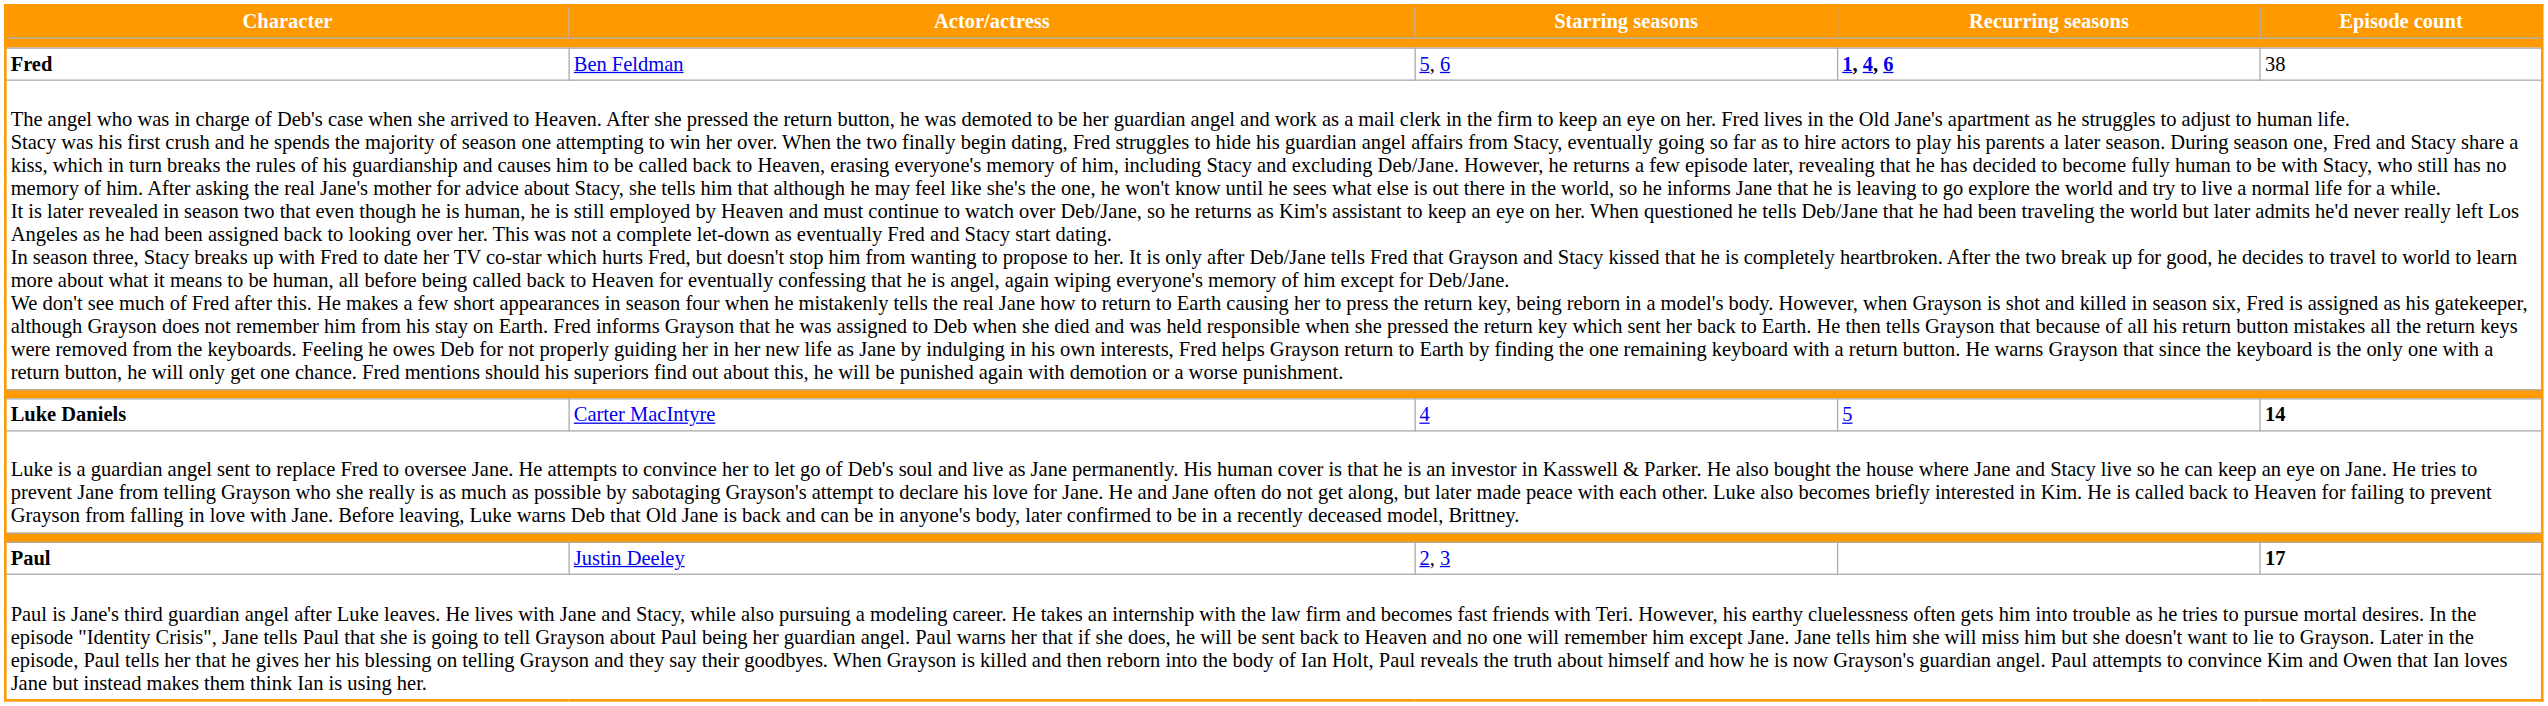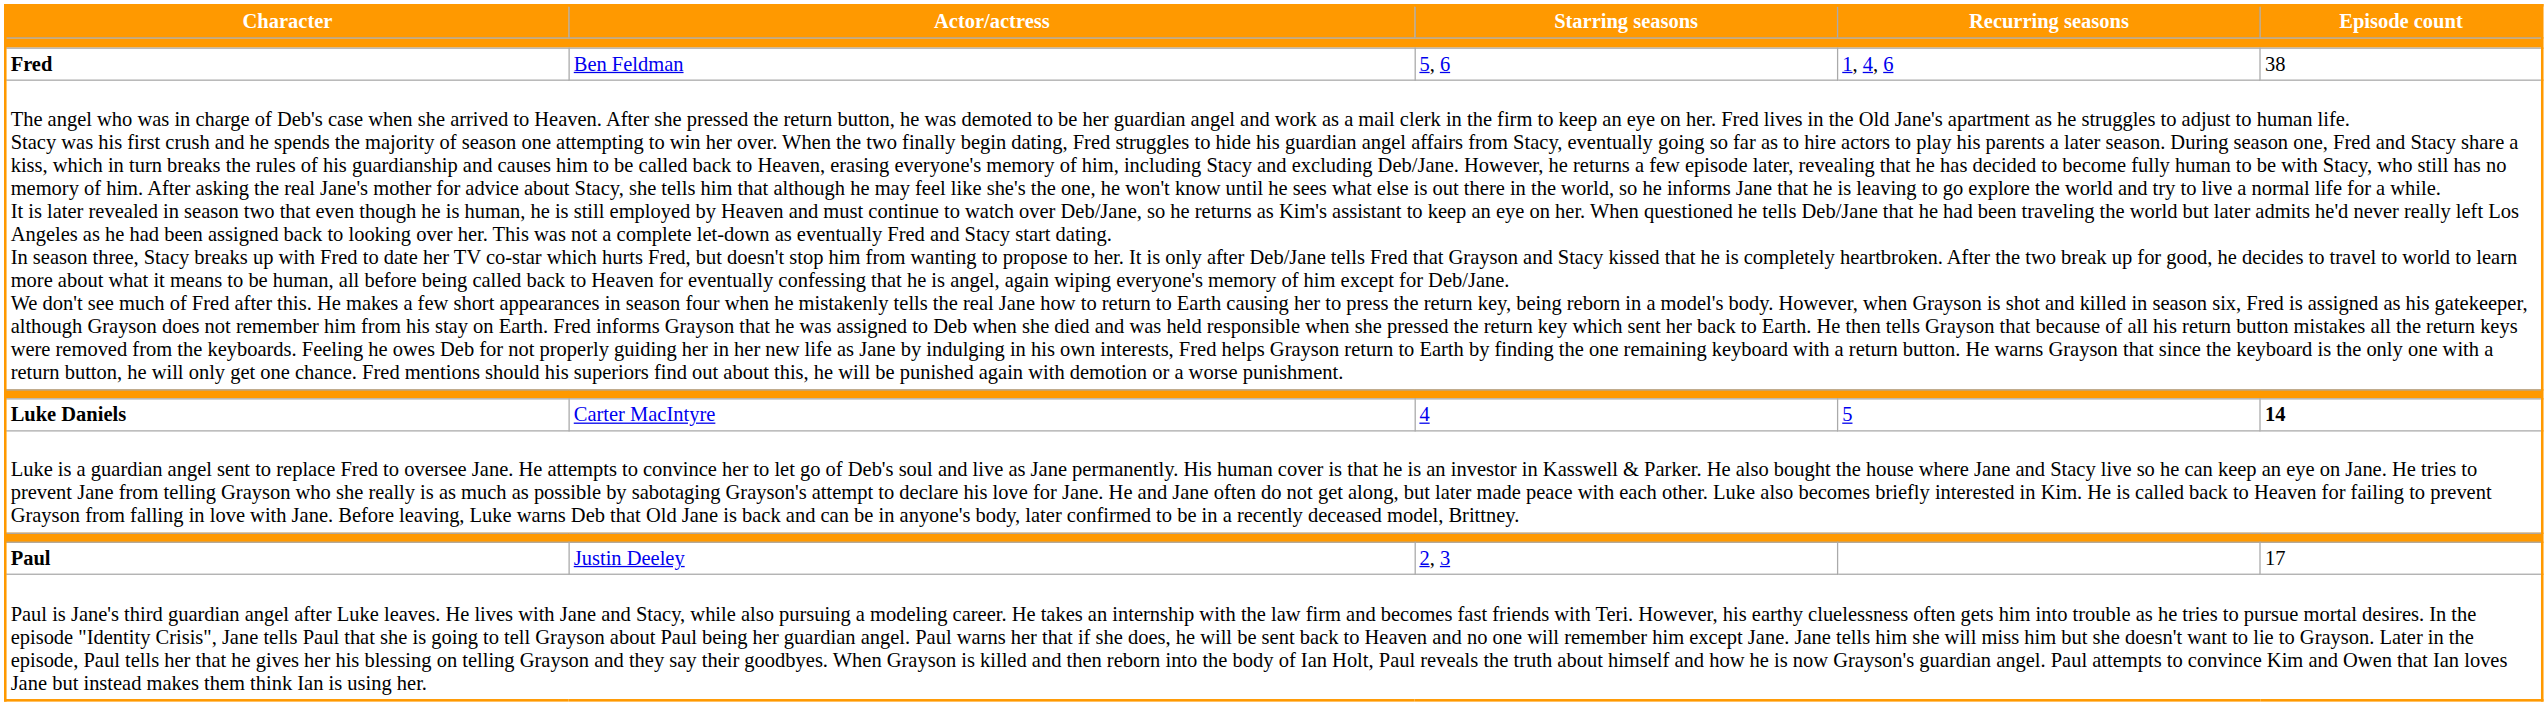(1868, 63) bold -> (1868, 63) normal
(2275, 558) bold -> (2275, 558) normal
